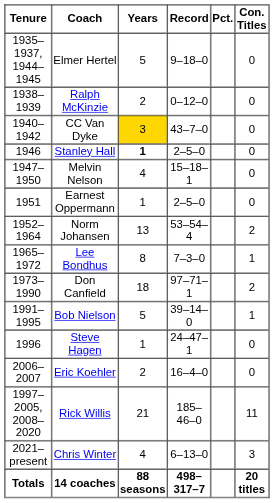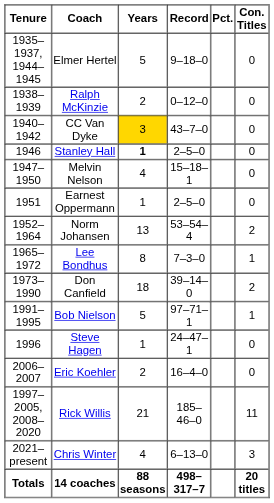(189, 287) 97–71–1 -> (189, 287) 39–14–0
(189, 315) 39–14–0 -> (189, 315) 97–71–1
